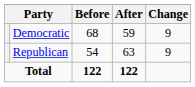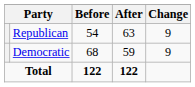rows swapped: (40, 52) <-> (41, 33)
